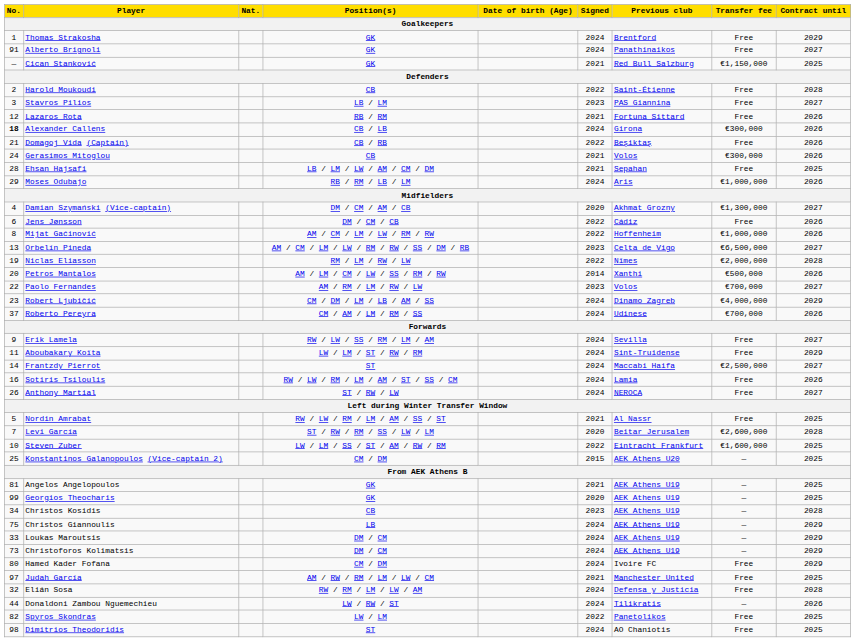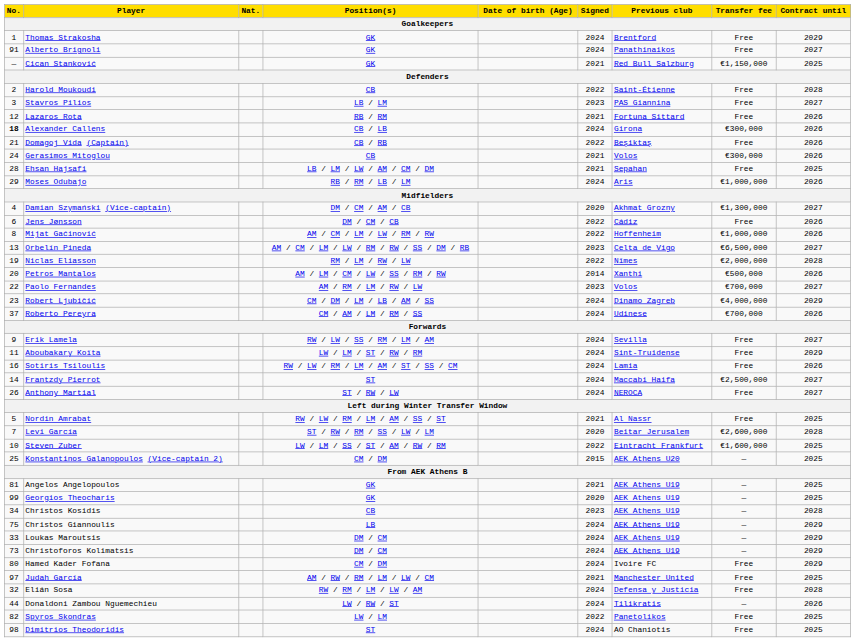rows swapped: (63, 366) <-> (65, 379)
